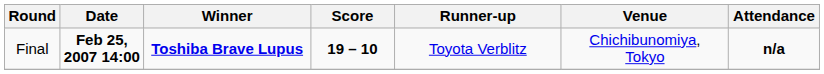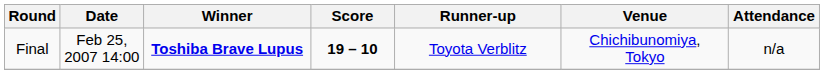(102, 48) bold -> (102, 48) normal
(774, 48) bold -> (774, 48) normal
